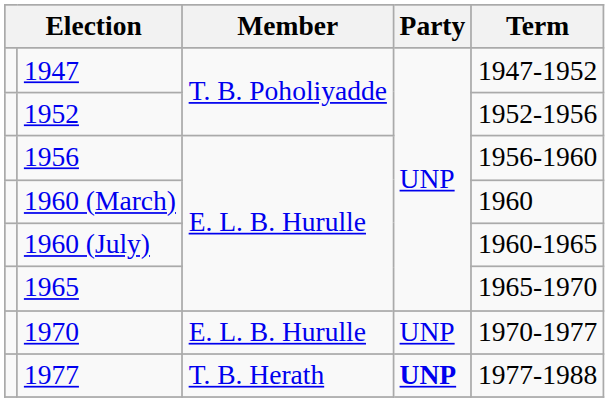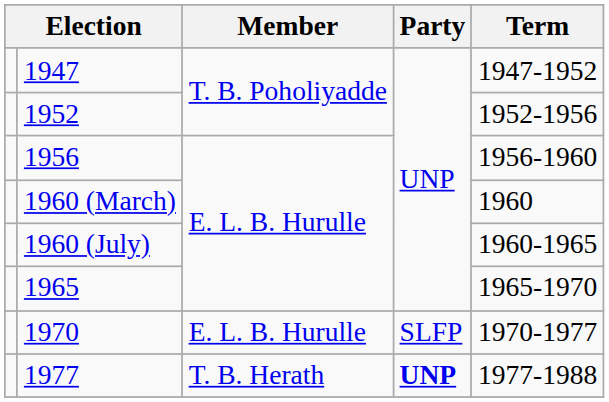(427, 331) UNP -> (431, 331) SLFP
